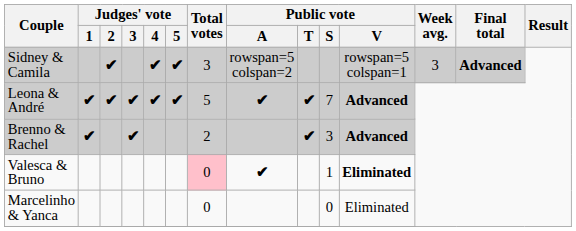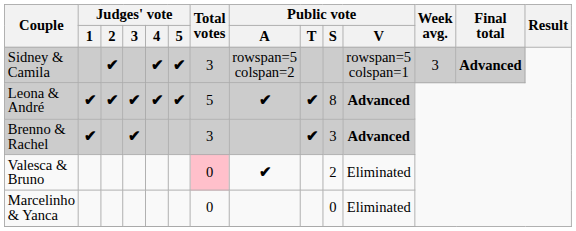(329, 100) 7 -> (333, 100) 8
(207, 136) 2 -> (210, 136) 3
(329, 172) 1 -> (333, 172) 2
(377, 172) bold -> (379, 172) normal
